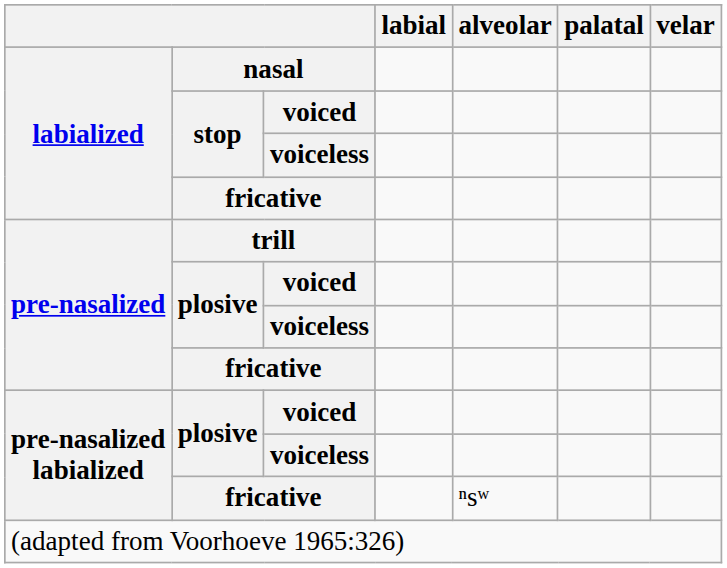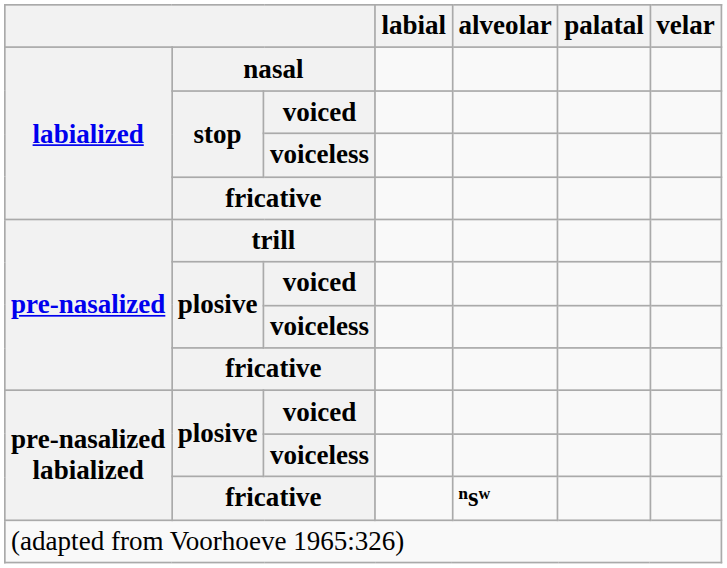(474, 497) normal -> (474, 497) bold
